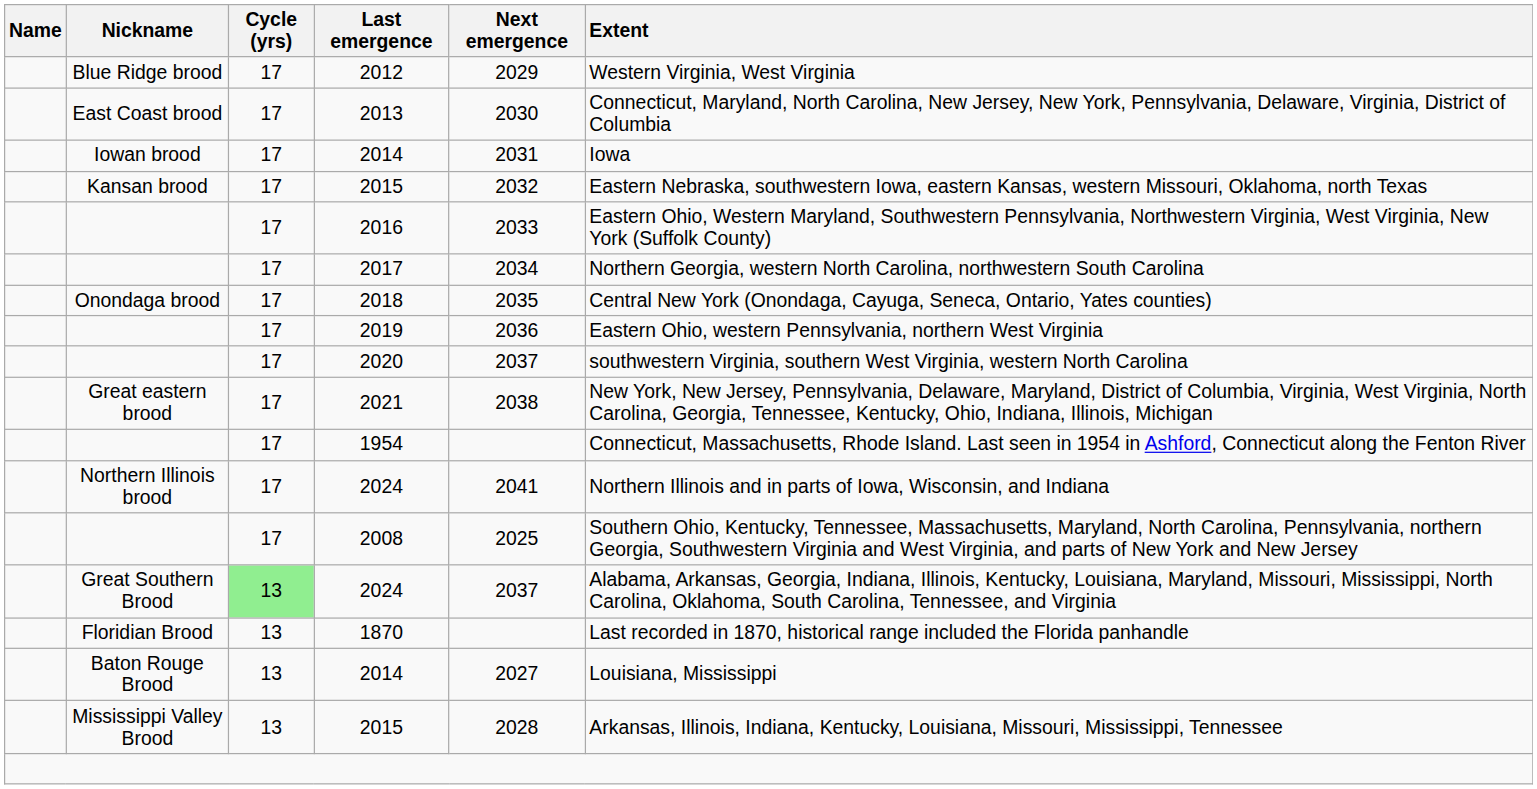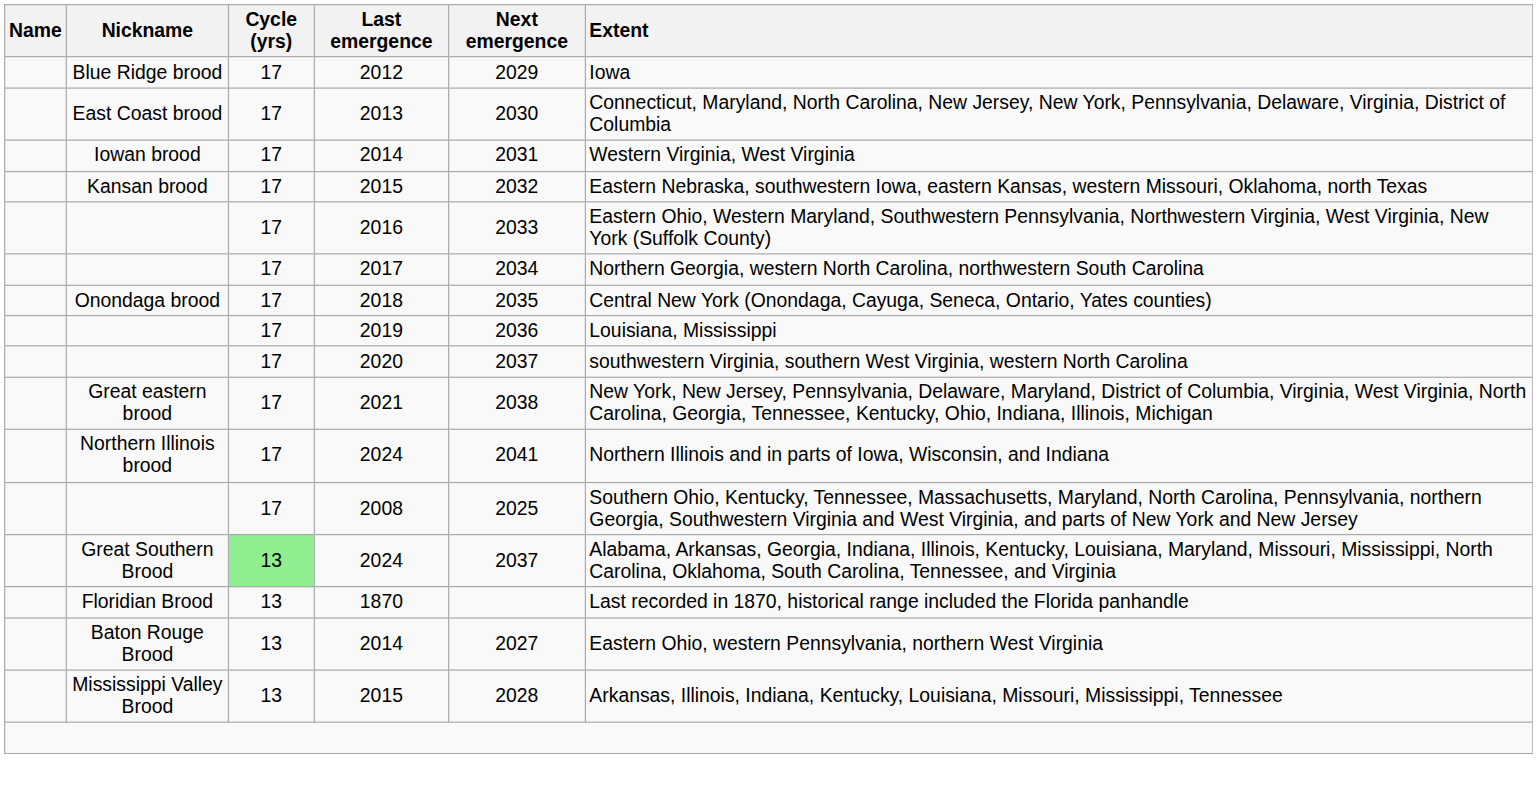(722, 72) Western Virginia, West Virginia -> (610, 72) Iowa
(610, 155) Iowa -> (722, 155) Western Virginia, West Virginia
(846, 330) Eastern Ohio, western Pennsylvania, northern West Virginia -> (683, 330) Louisiana, Mississippi
- row: (147, 445)
(683, 674) Louisiana, Mississippi -> (846, 643) Eastern Ohio, western Pennsylvania, northern West Virginia
